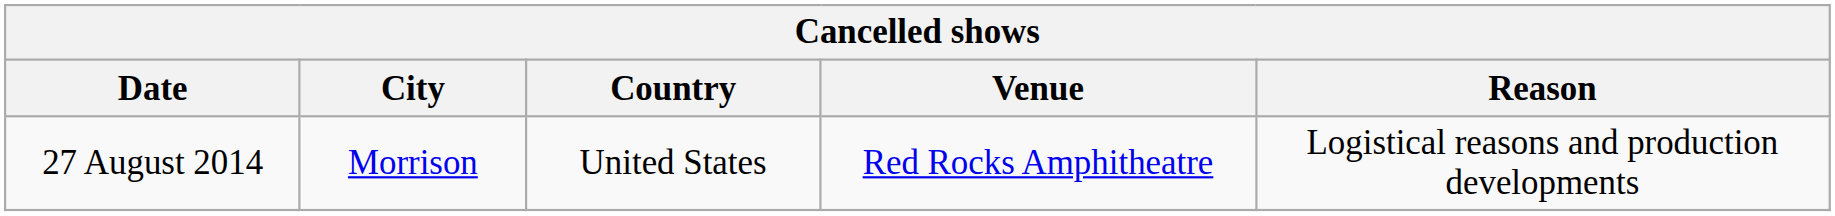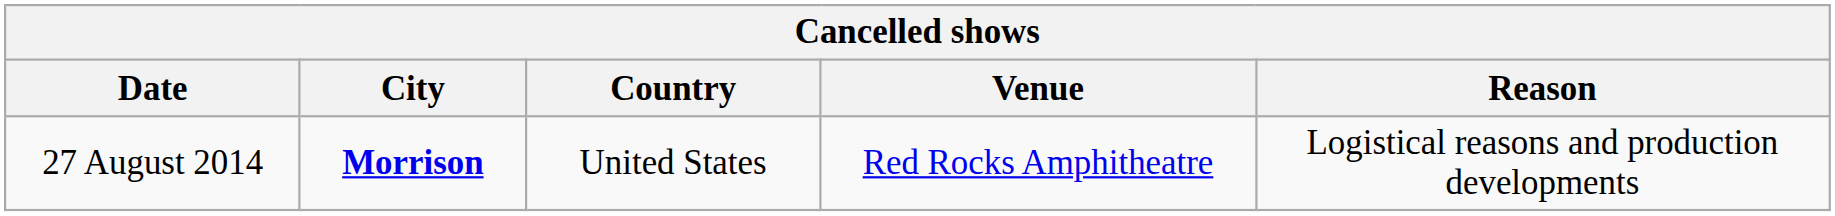(413, 162) normal -> (413, 162) bold
